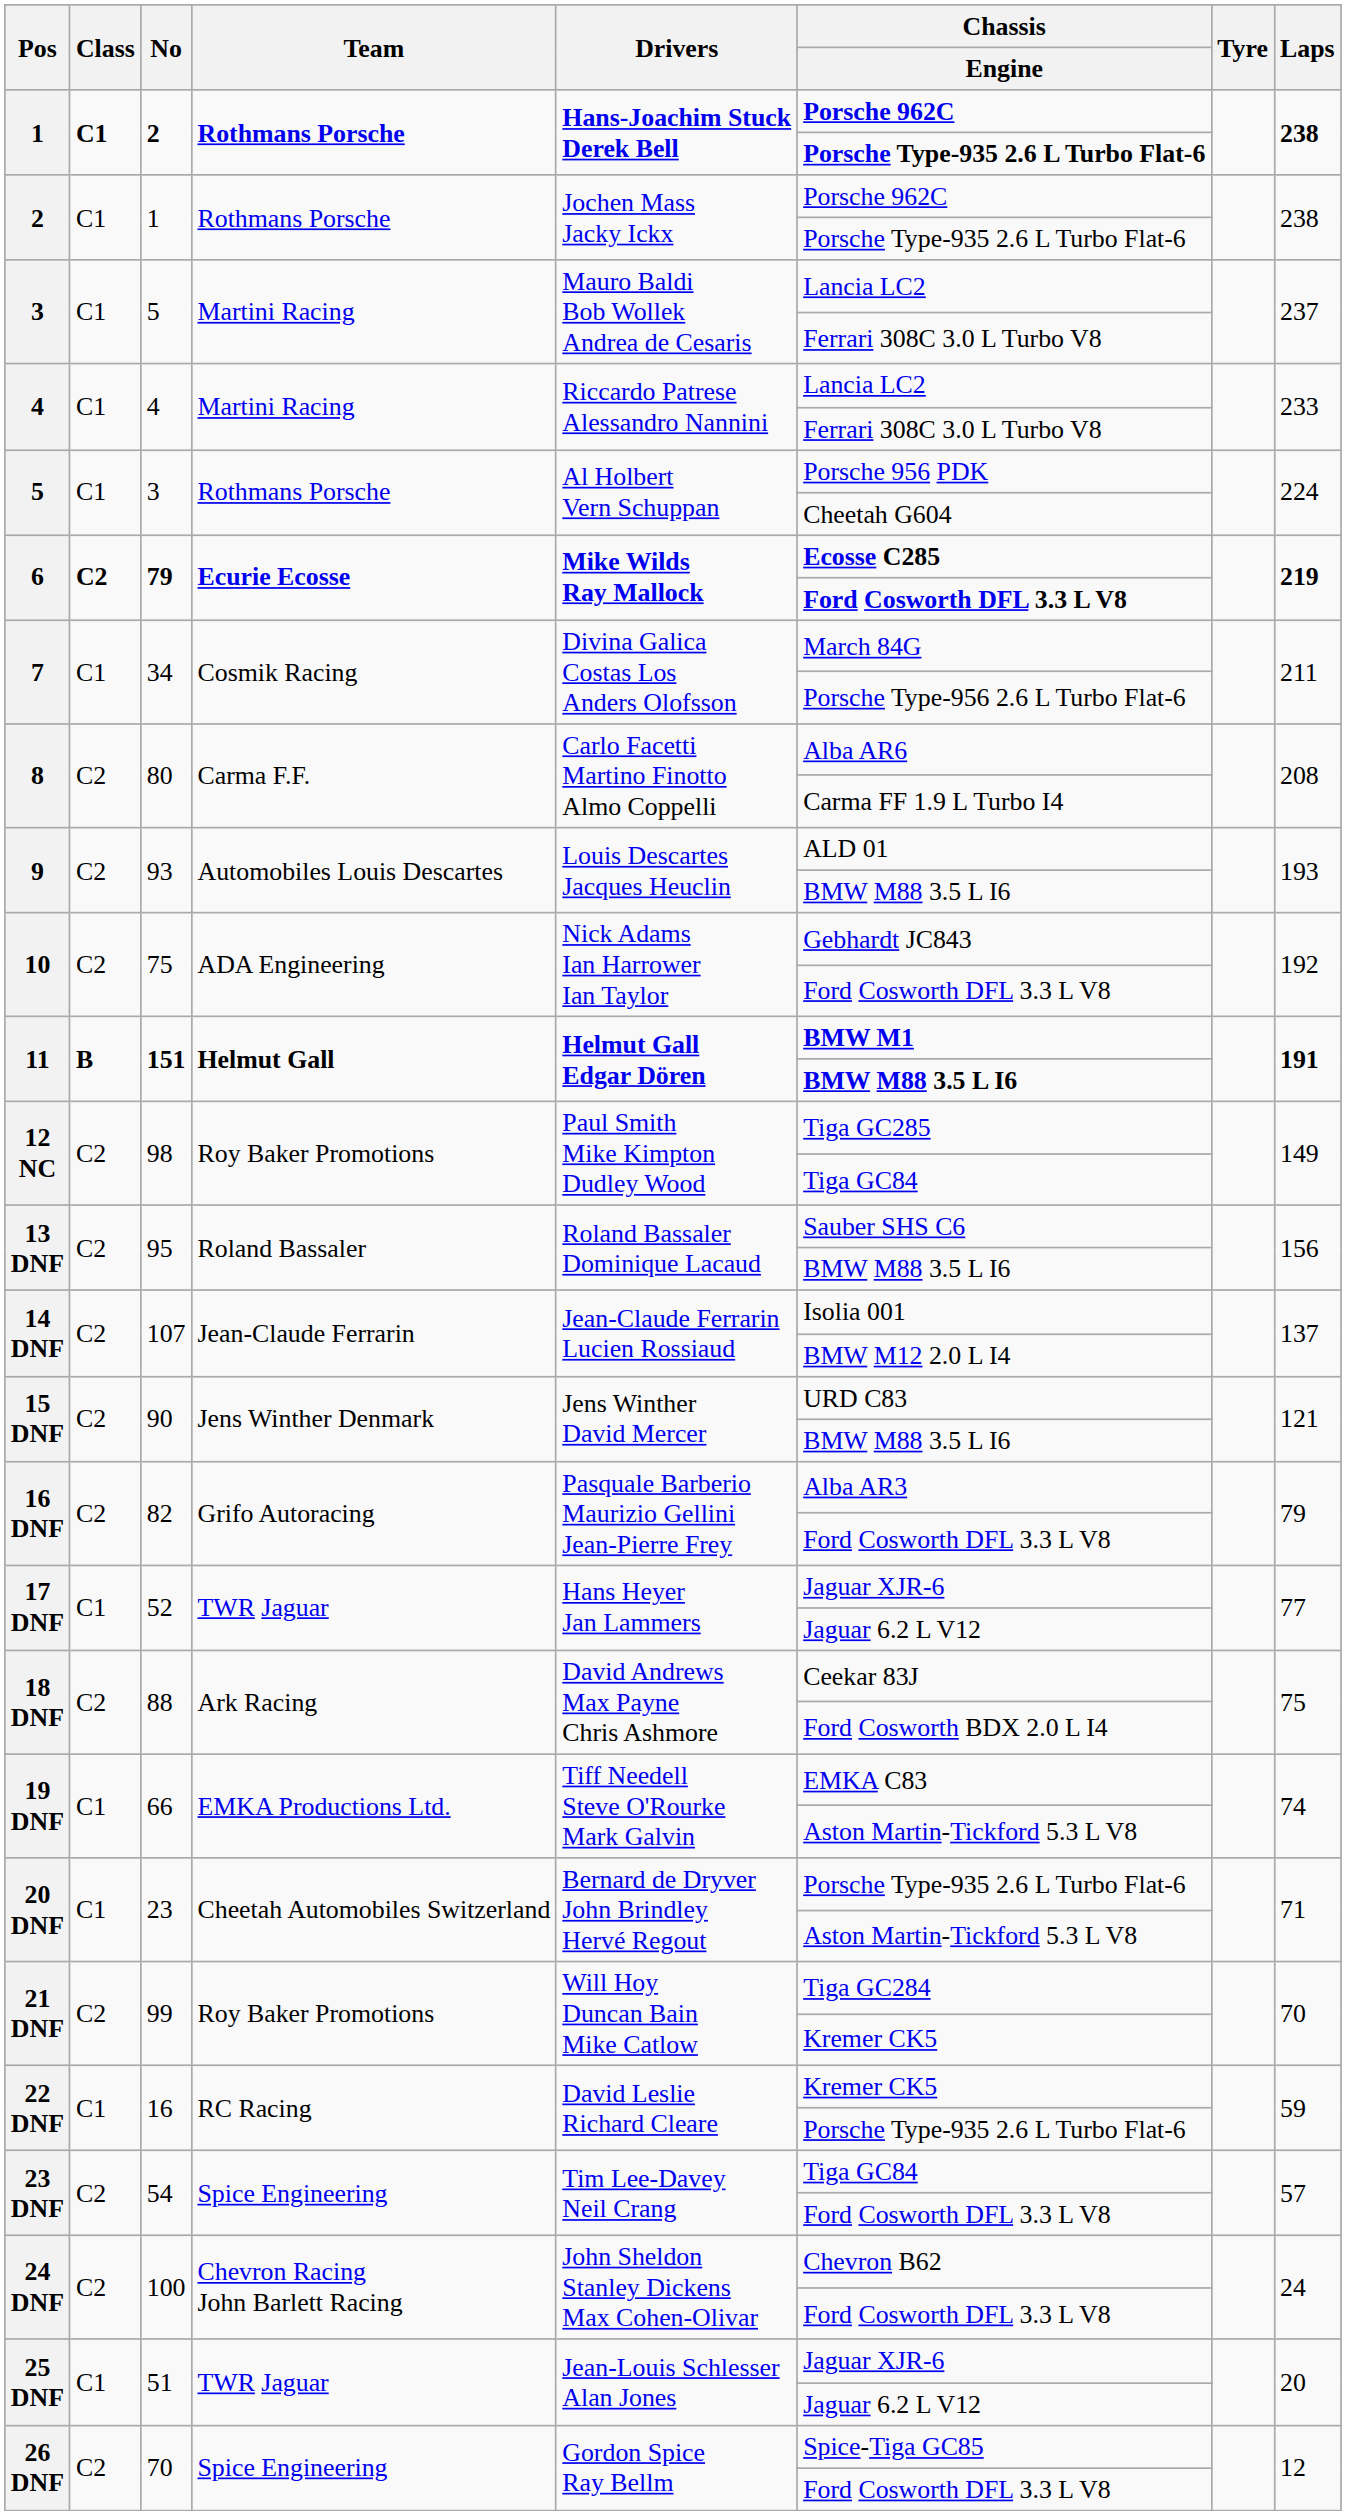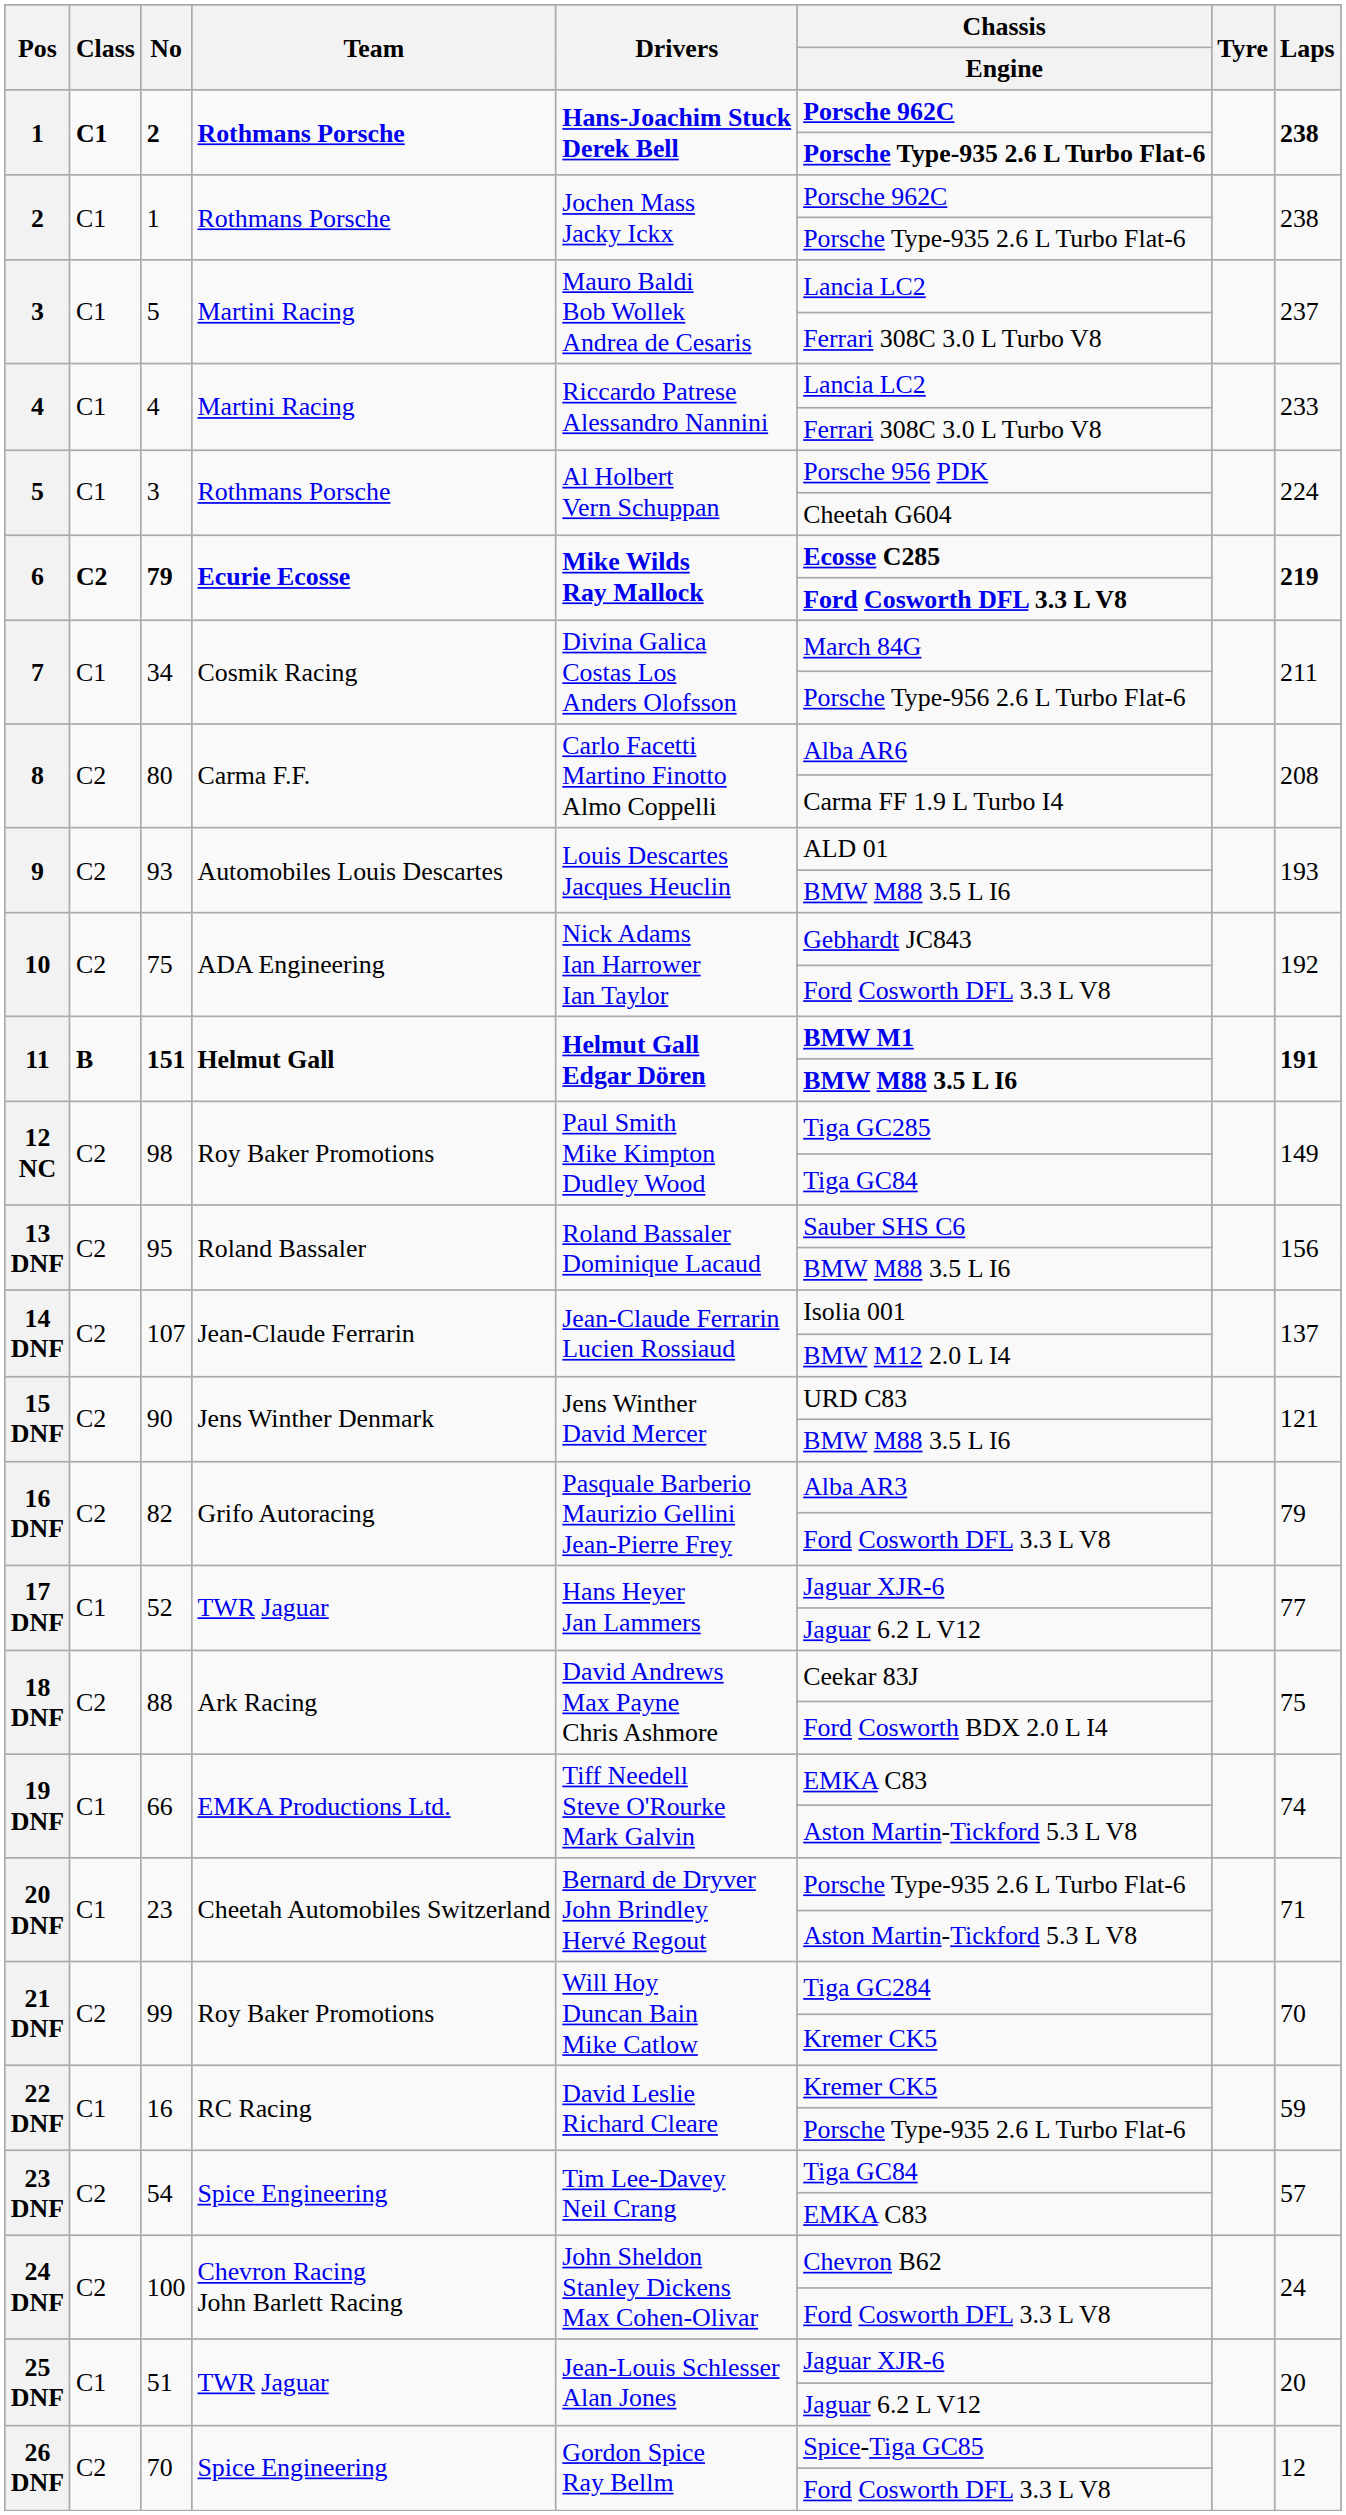(957, 2214) Ford Cosworth DFL 3.3 L V8 -> (865, 2214) EMKA C83
